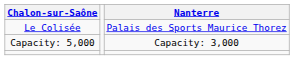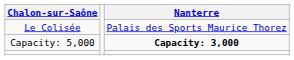(197, 42) normal -> (197, 42) bold
